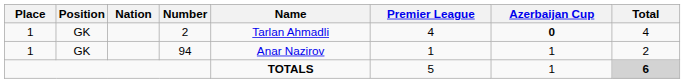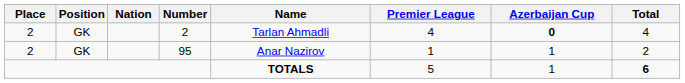(30, 32) 1 -> (30, 32) 2
(30, 51) 1 -> (30, 51) 2
(185, 51) 94 -> (185, 51) 95
(646, 69) lightgrey background -> (646, 69) no background
